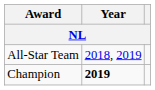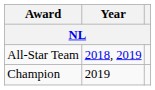(97, 74) bold -> (97, 74) normal
